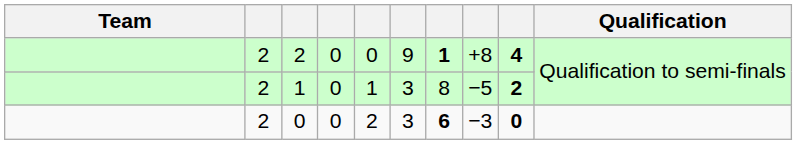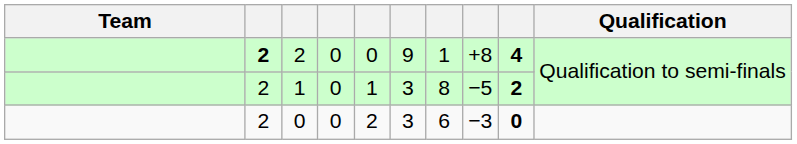(263, 54) normal -> (263, 54) bold
(444, 54) bold -> (444, 54) normal
(444, 121) bold -> (444, 121) normal
